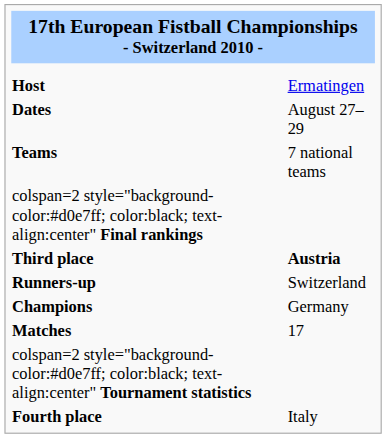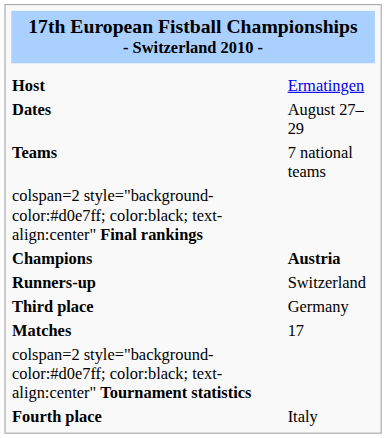(53, 258) Third place -> (52, 258) Champions
(52, 306) Champions -> (53, 306) Third place
